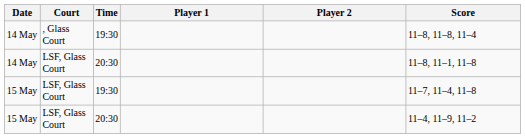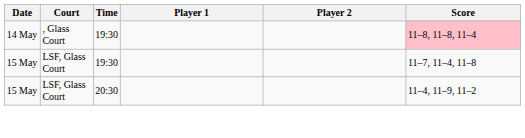(442, 35) no background -> (442, 35) pink background
- row: (22, 63)
